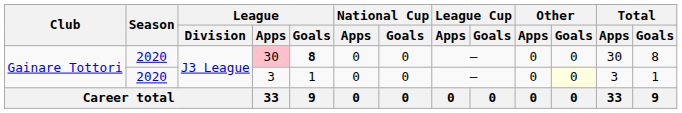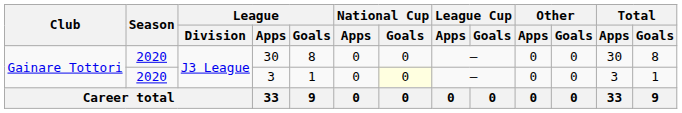(271, 56) pink background -> (271, 56) no background
(312, 56) bold -> (312, 56) normal
(405, 77) no background -> (405, 77) lightyellow background
(574, 77) lightyellow background -> (574, 77) no background
